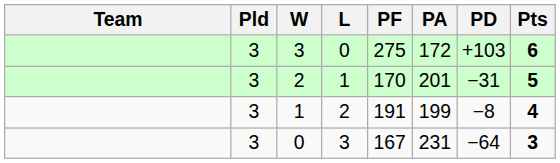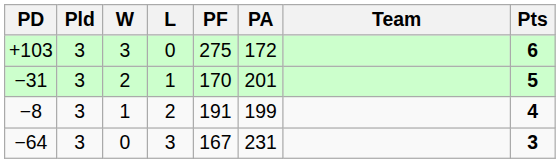columns swapped: (118, 19) <-> (484, 19)
